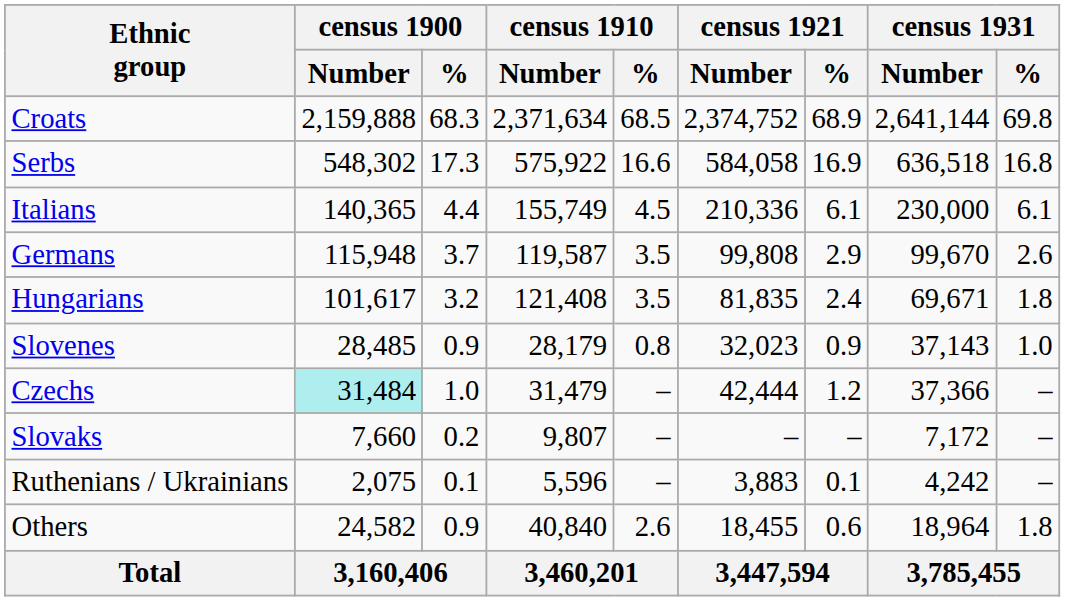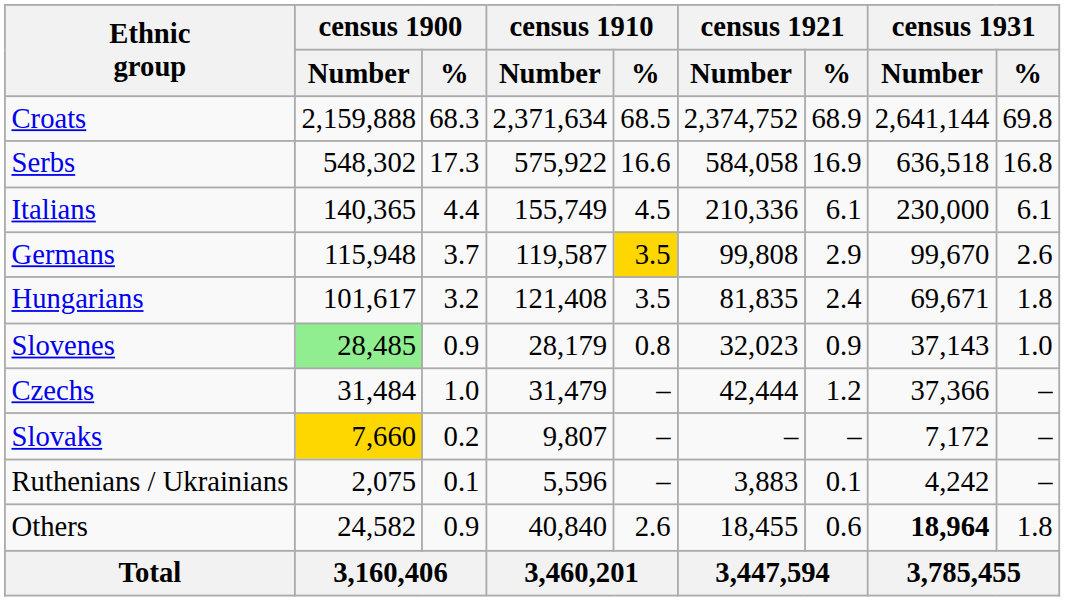(653, 254) no background -> (653, 254) gold background
(377, 345) no background -> (377, 345) lightgreen background
(377, 390) paleturquoise background -> (377, 390) no background
(384, 436) no background -> (384, 436) gold background
(950, 526) normal -> (950, 526) bold
